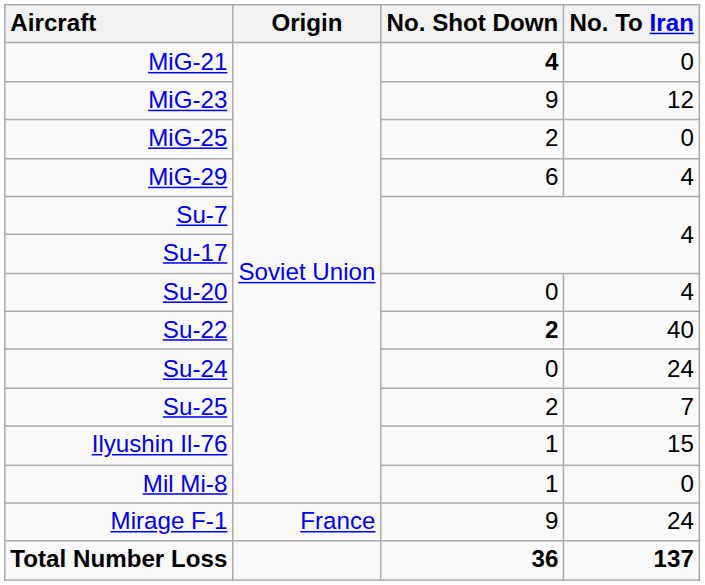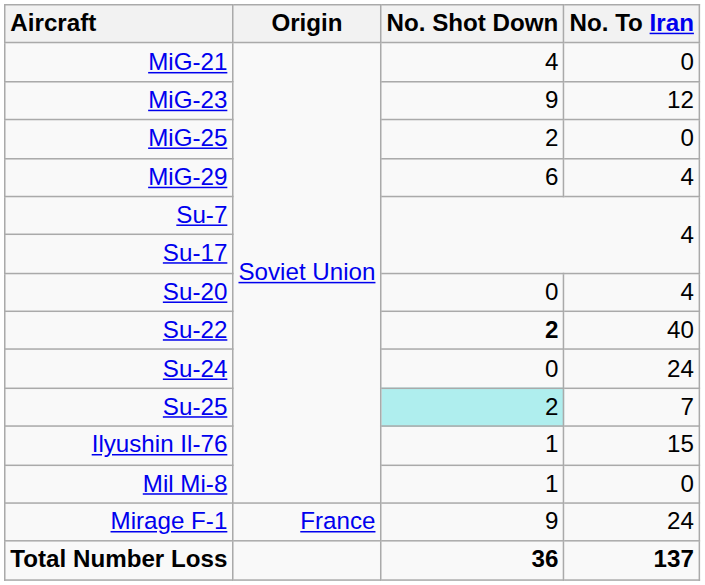(552, 61) bold -> (552, 61) normal
(552, 406) no background -> (552, 406) paleturquoise background
